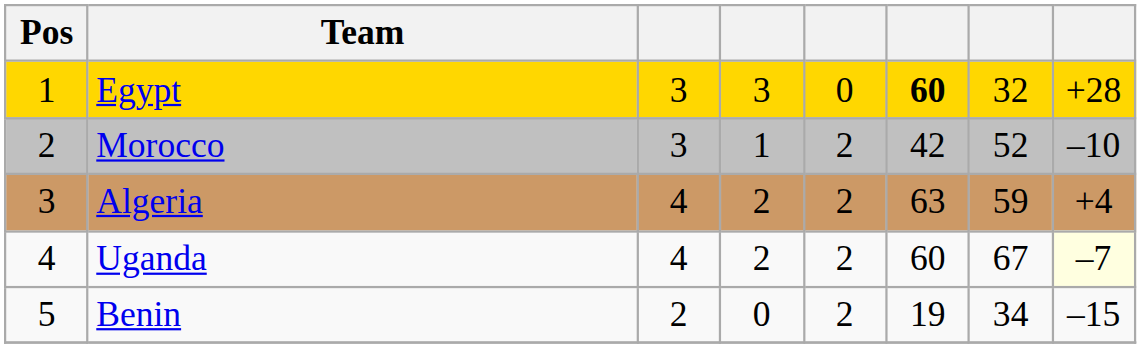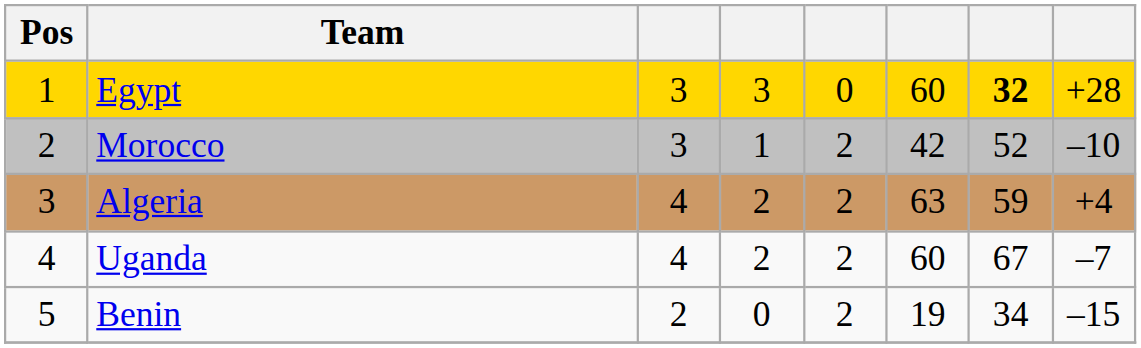(928, 88) bold -> (928, 88) normal
(1011, 88) normal -> (1011, 88) bold
(1094, 257) lightyellow background -> (1094, 257) no background
